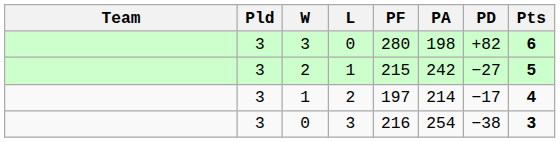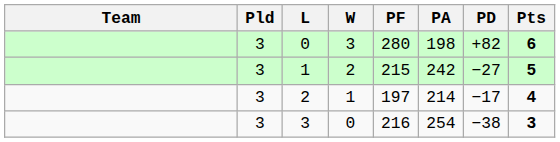columns swapped: (305, 18) <-> (350, 18)
